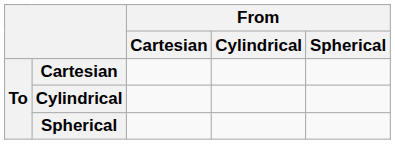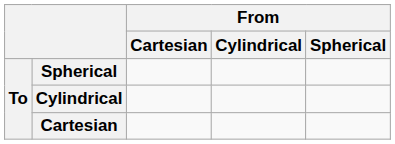(79, 71) Cartesian -> (79, 71) Spherical
(79, 125) Spherical -> (79, 125) Cartesian
